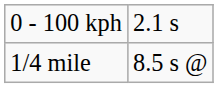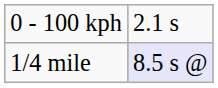(170, 62) no background -> (170, 62) lavender background
